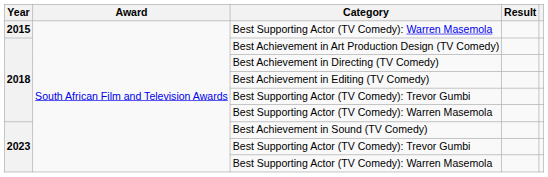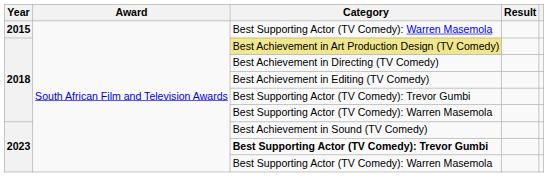(366, 46) no background -> (366, 46) khaki background
(352, 146) normal -> (360, 146) bold
